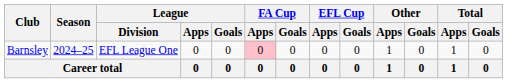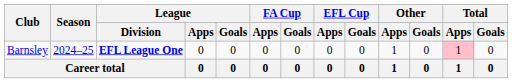(138, 50) normal -> (141, 50) bold
(260, 50) pink background -> (265, 50) no background
(454, 50) no background -> (458, 50) pink background
